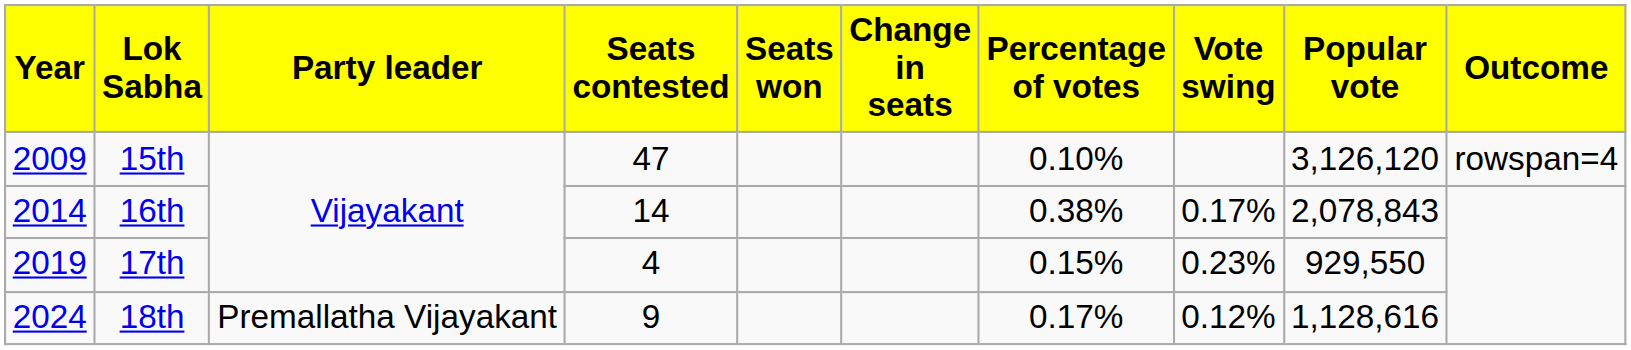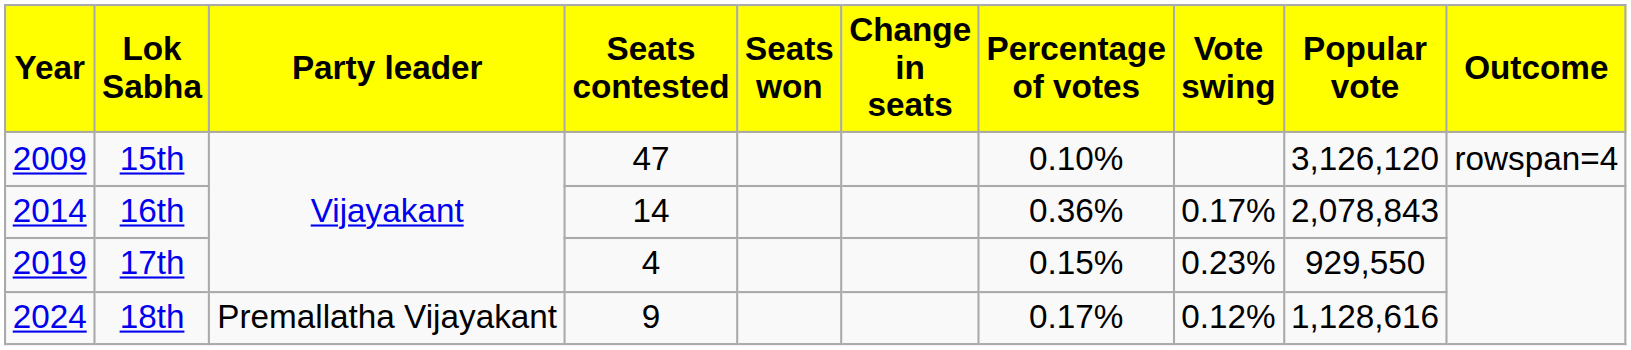(1076, 211) 0.38% -> (1076, 211) 0.36%
